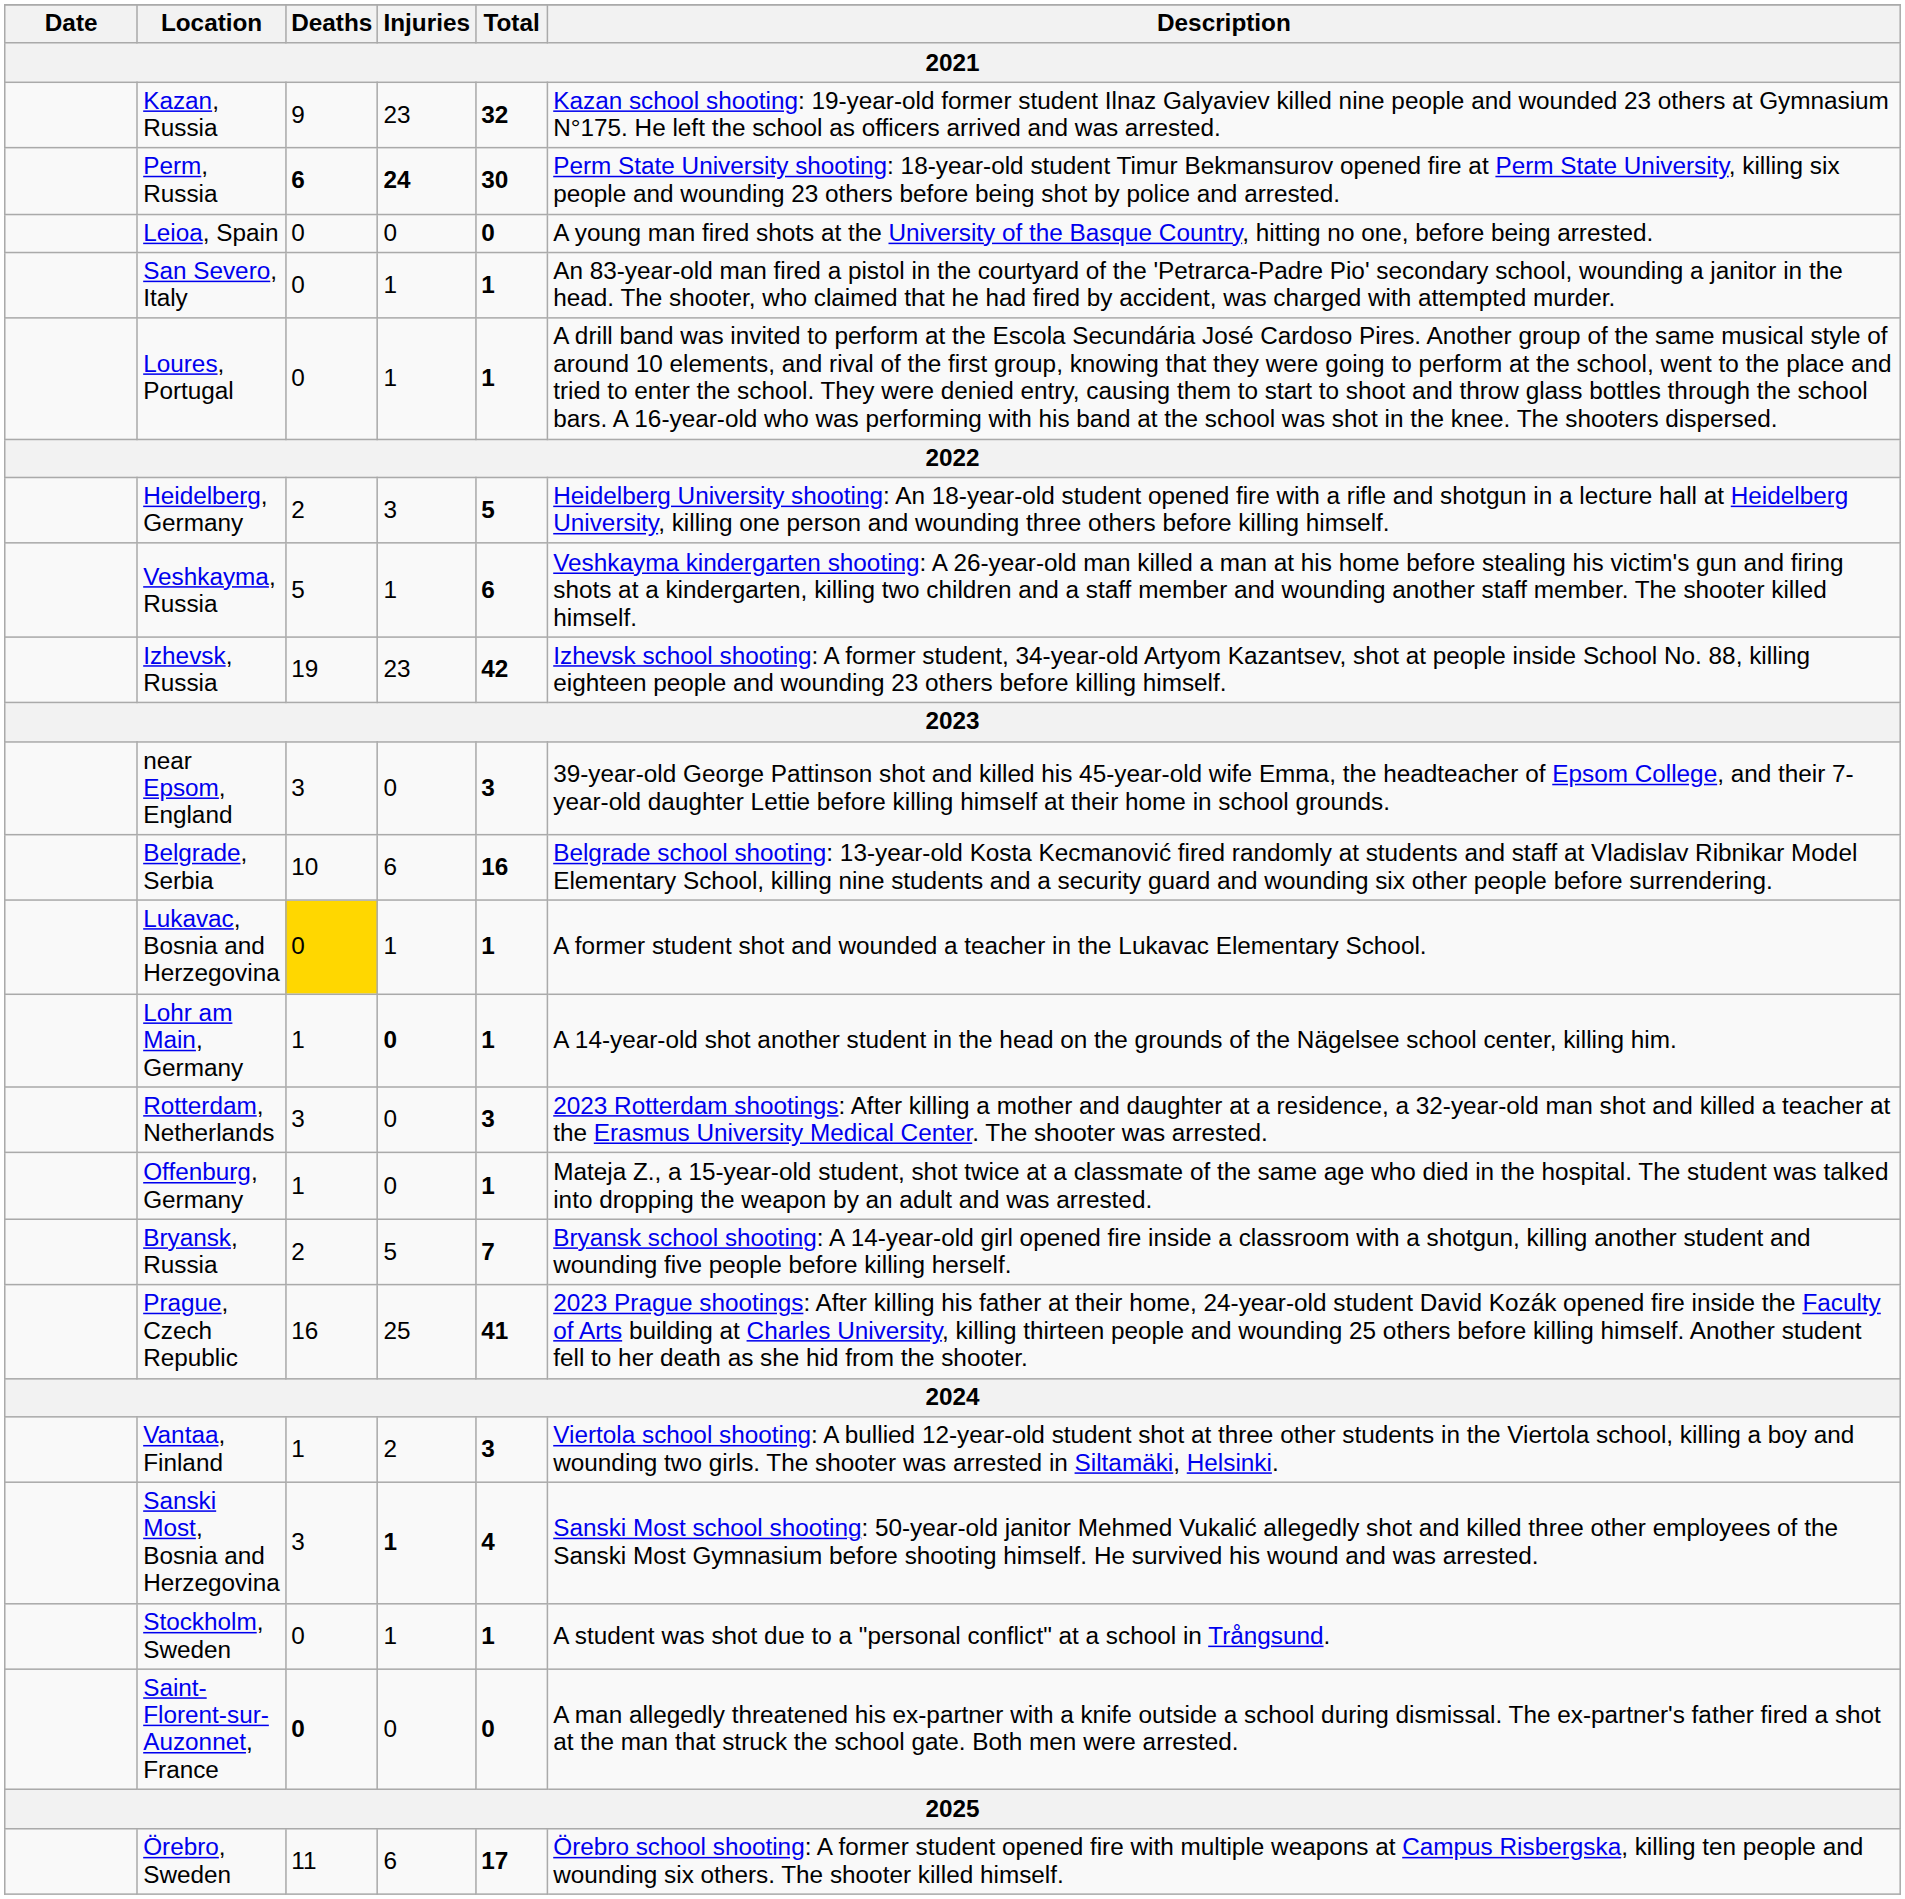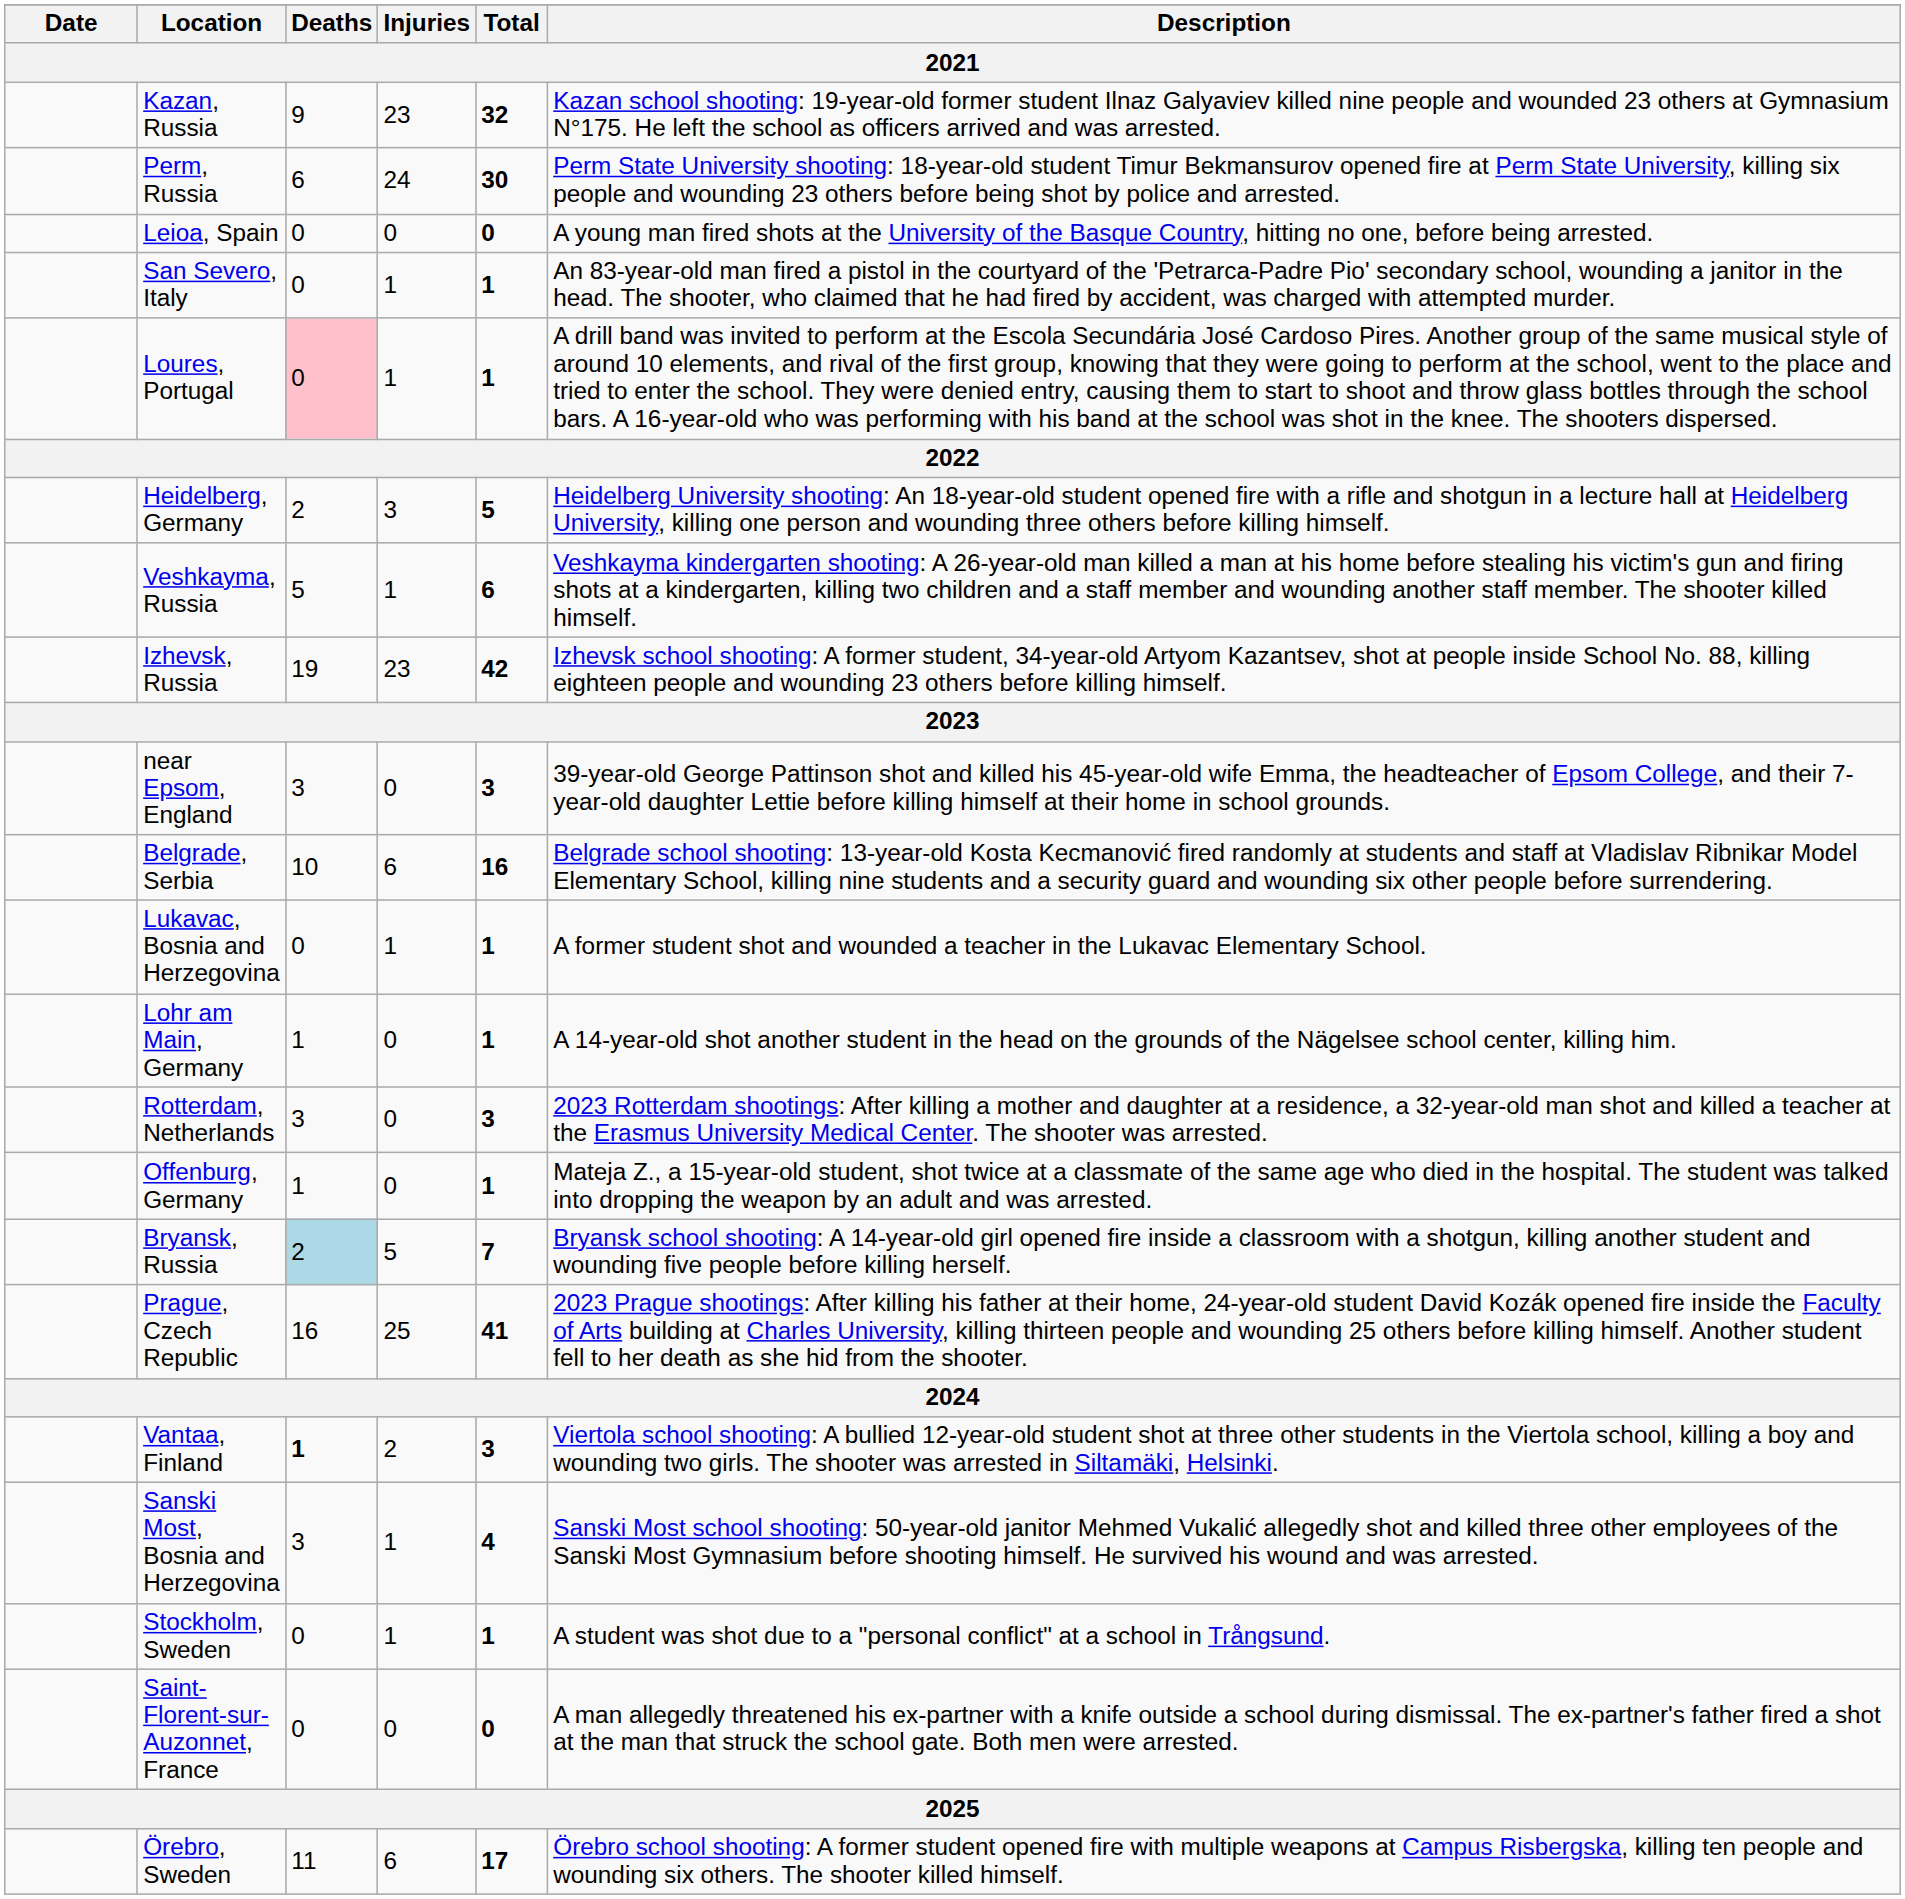(298, 180) bold -> (298, 180) normal
(397, 180) bold -> (397, 180) normal
(298, 378) no background -> (298, 378) pink background
(298, 946) gold background -> (298, 946) no background
(390, 1040) bold -> (390, 1040) normal
(298, 1251) no background -> (298, 1251) lightblue background
(298, 1449) normal -> (298, 1449) bold
(390, 1542) bold -> (390, 1542) normal
(298, 1729) bold -> (298, 1729) normal
